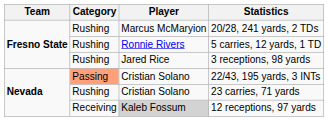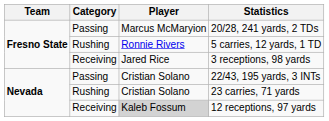(91, 28) Rushing -> (90, 28) Passing
(91, 60) Rushing -> (94, 60) Receiving
(90, 76) lightsalmon background -> (90, 76) no background
